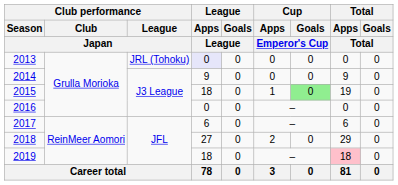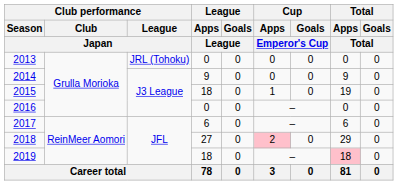(206, 60) lavender background -> (206, 60) no background
(311, 92) lightgreen background -> (311, 92) no background
(272, 140) no background -> (272, 140) pink background
